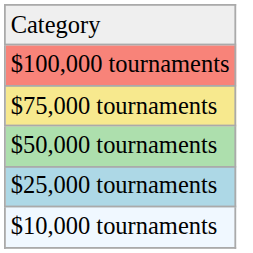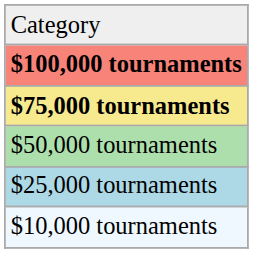(120, 64) normal -> (126, 64) bold
(114, 105) normal -> (120, 105) bold
